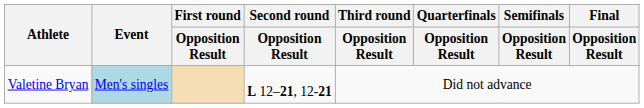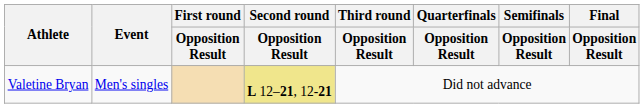(131, 84) lightblue background -> (131, 84) no background
(289, 92) no background -> (289, 92) khaki background
